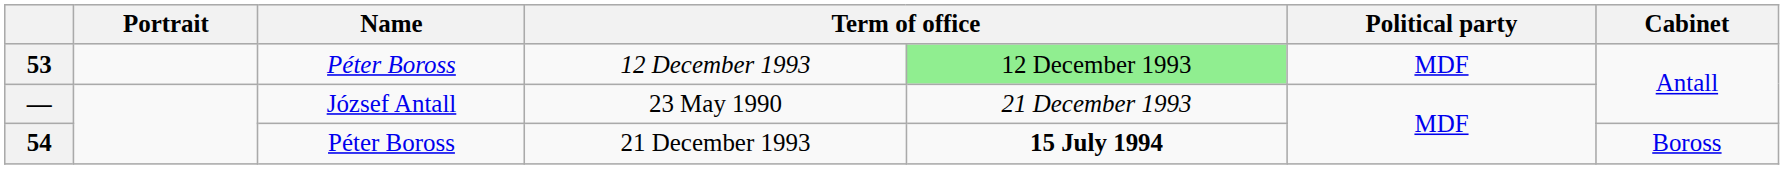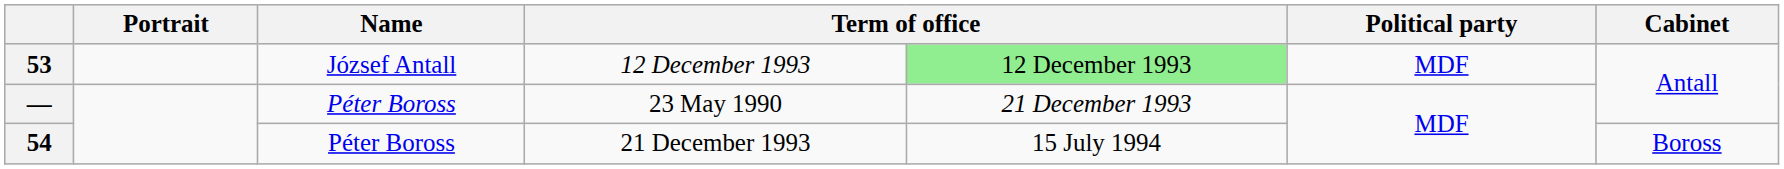(391, 63) Péter Boross -> (391, 63) József Antall
(391, 103) József Antall -> (391, 103) Péter Boross
(1097, 143) bold -> (1096, 143) normal
